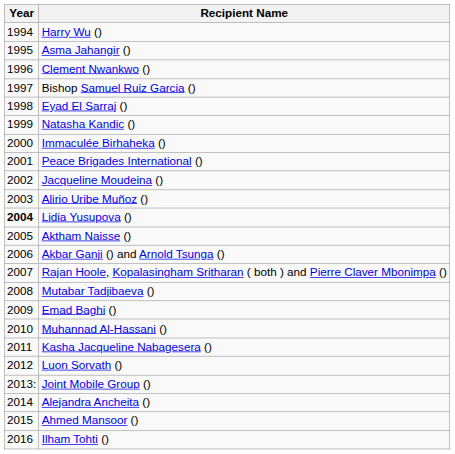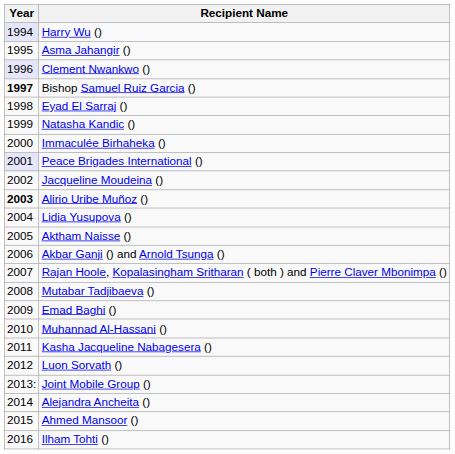(20, 32) no background -> (20, 32) lavender background
(20, 69) no background -> (20, 69) lavender background
(20, 87) normal -> (20, 87) bold
(20, 161) no background -> (20, 161) lavender background
(20, 198) normal -> (20, 198) bold
(20, 217) bold -> (20, 217) normal
